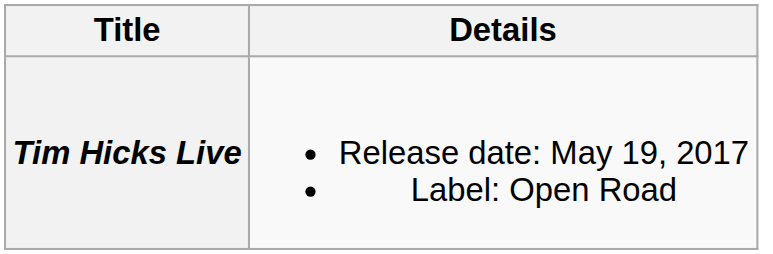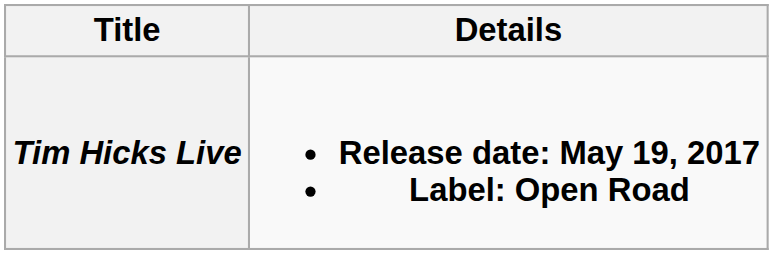(503, 171) normal -> (508, 171) bold
